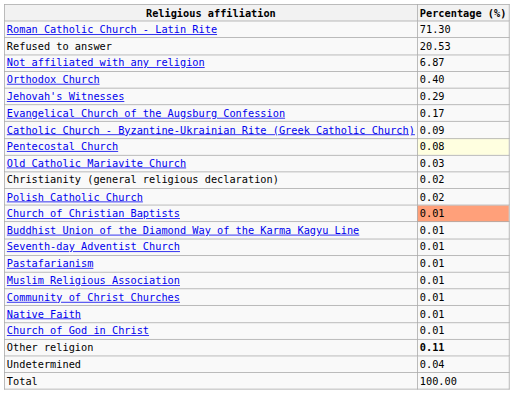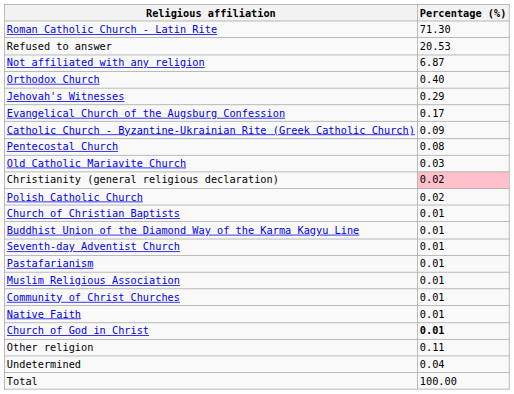(432, 147) lightyellow background -> (432, 147) no background
(432, 180) no background -> (432, 180) pink background
(432, 214) lightsalmon background -> (432, 214) no background
(432, 331) normal -> (432, 331) bold
(432, 348) bold -> (432, 348) normal
